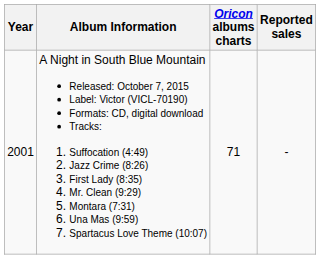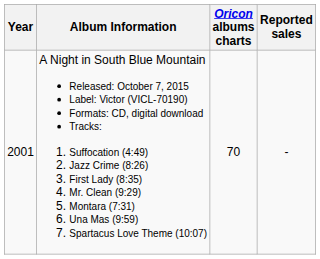(234, 152) 71 -> (234, 152) 70
